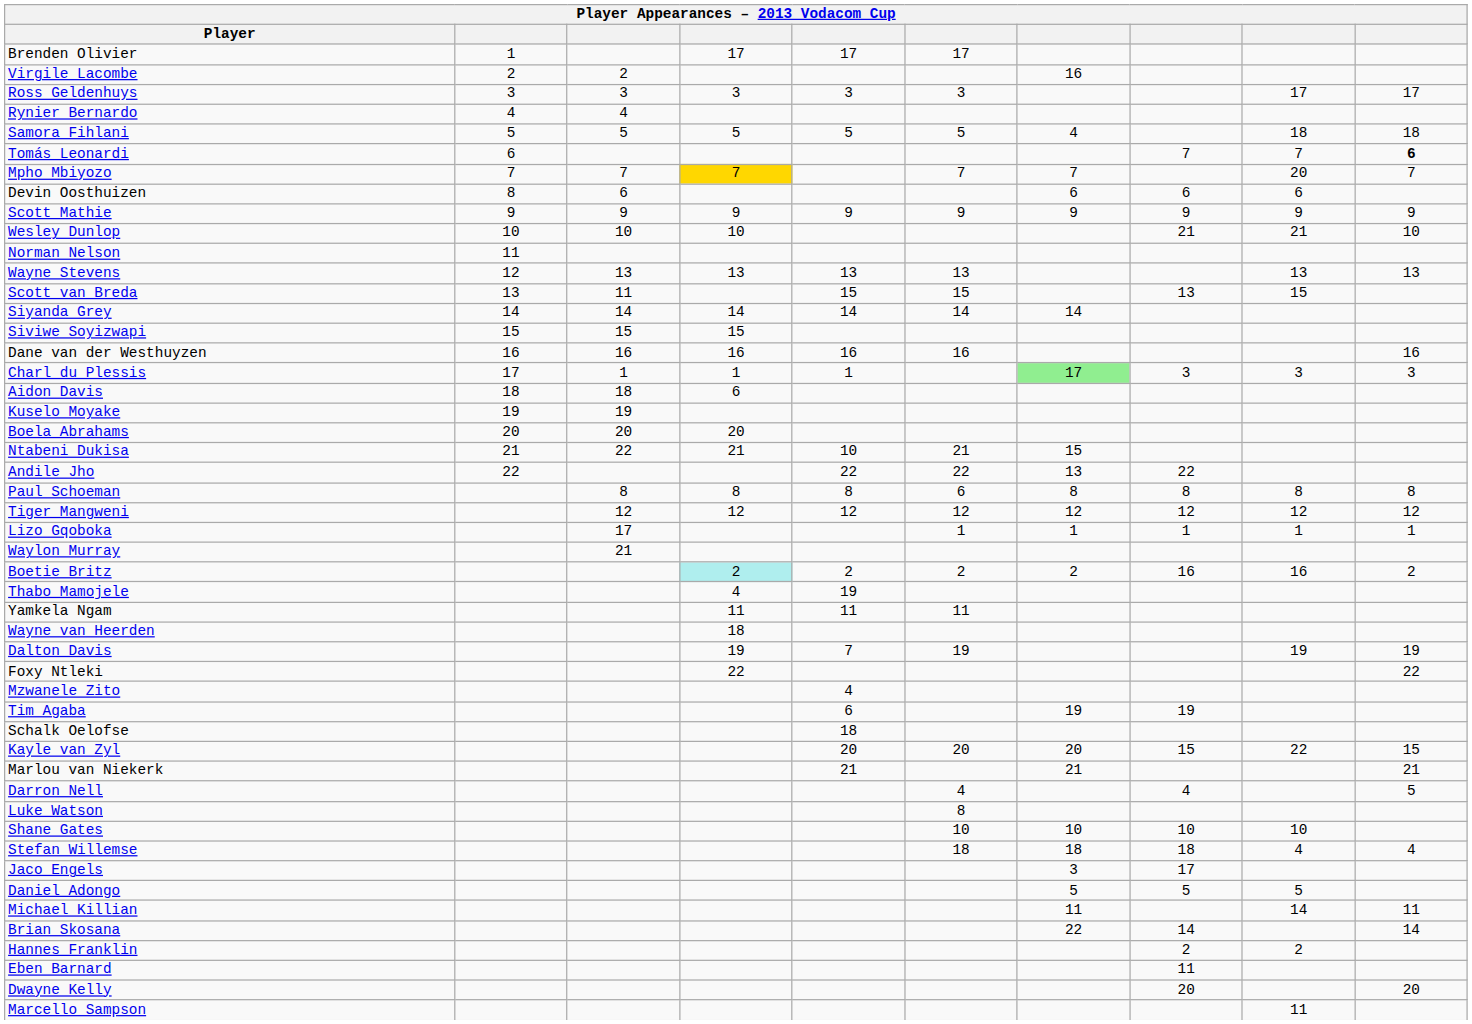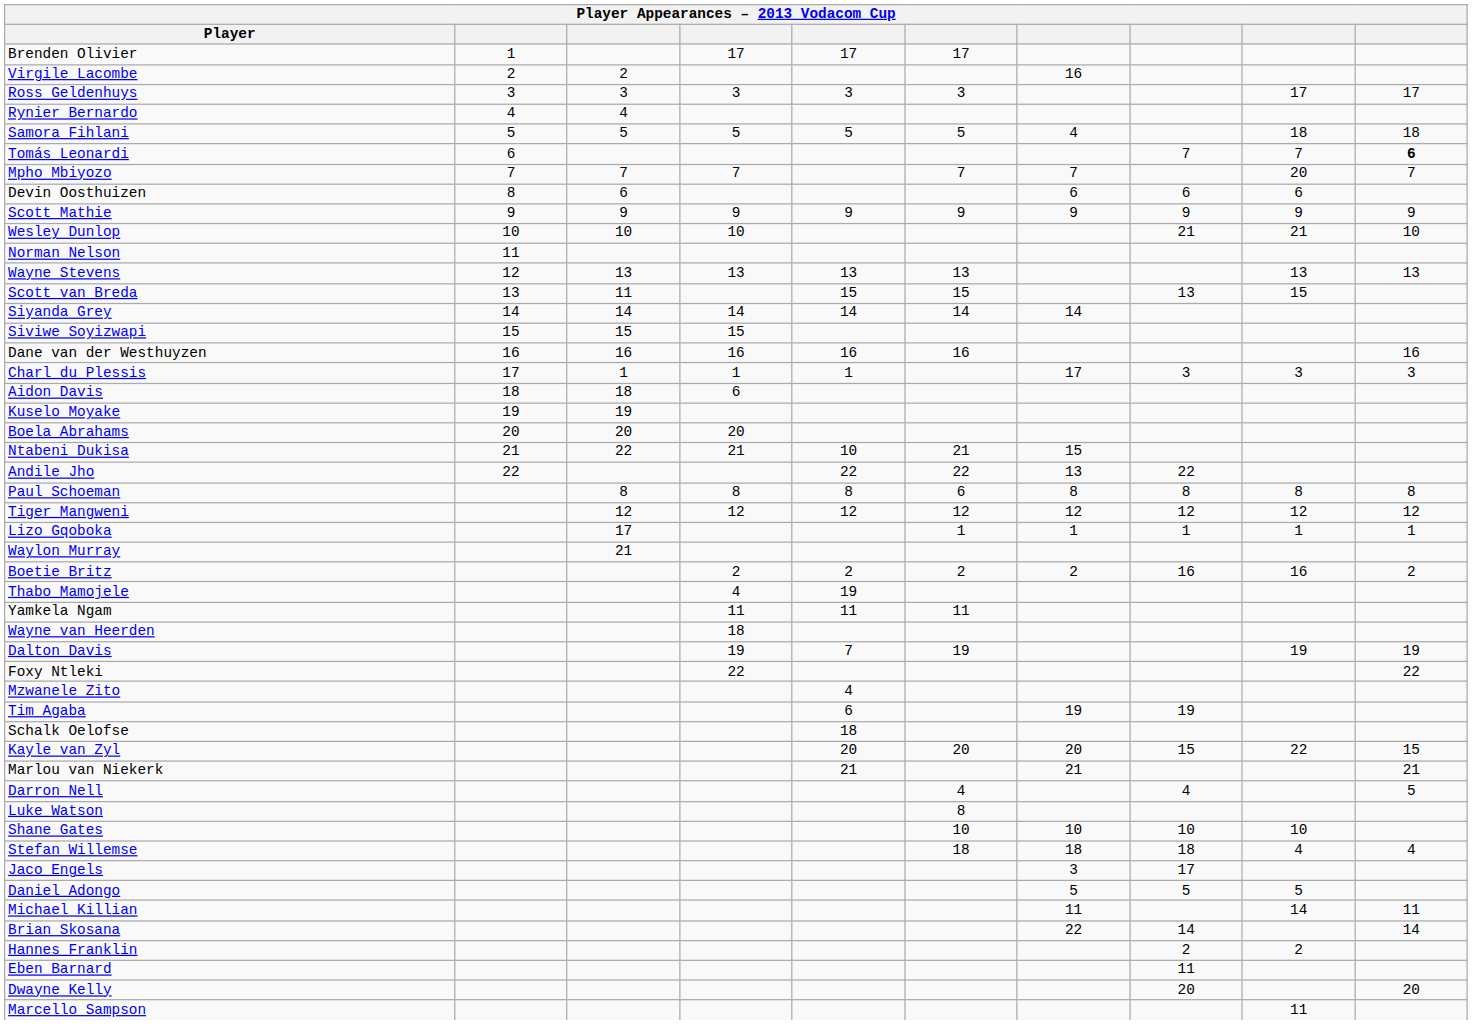(736, 173) gold background -> (736, 173) no background
(1074, 372) lightgreen background -> (1074, 372) no background
(736, 571) paleturquoise background -> (736, 571) no background
